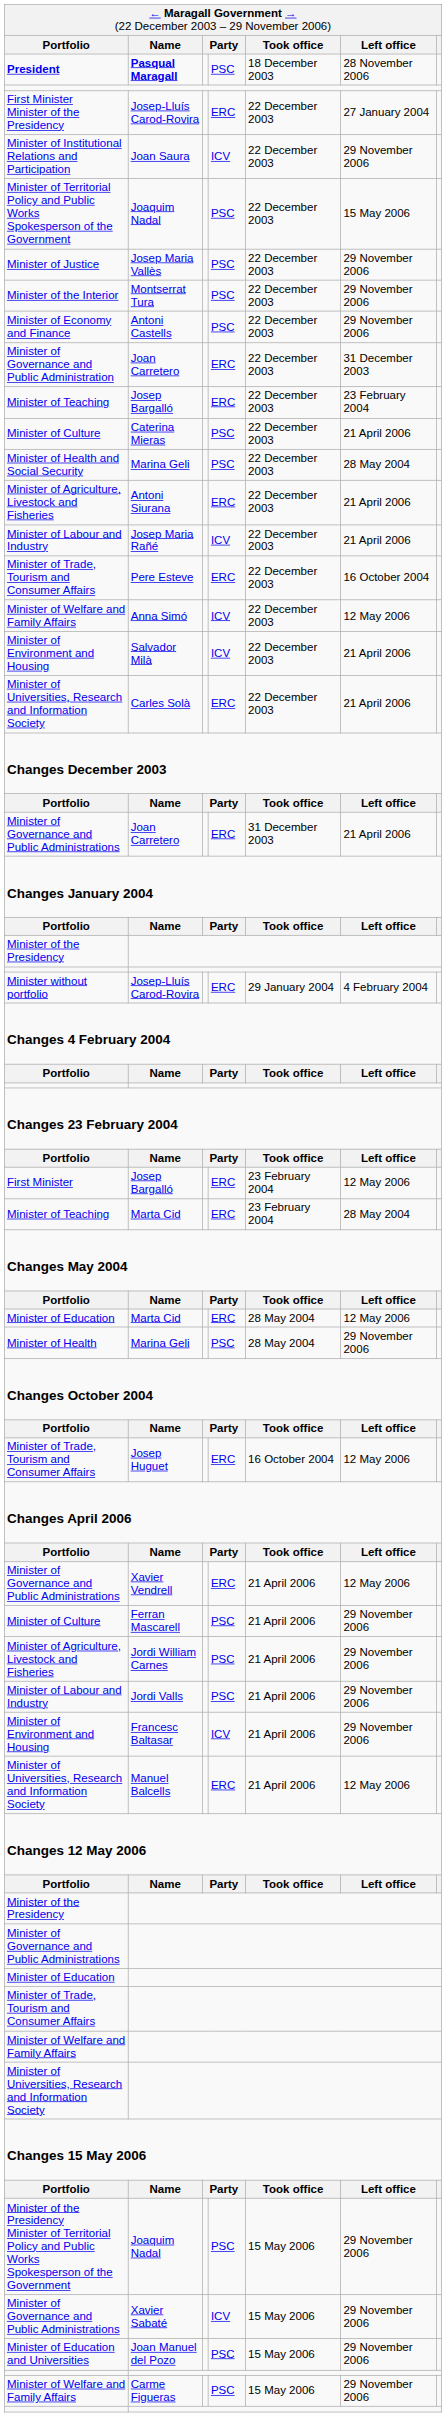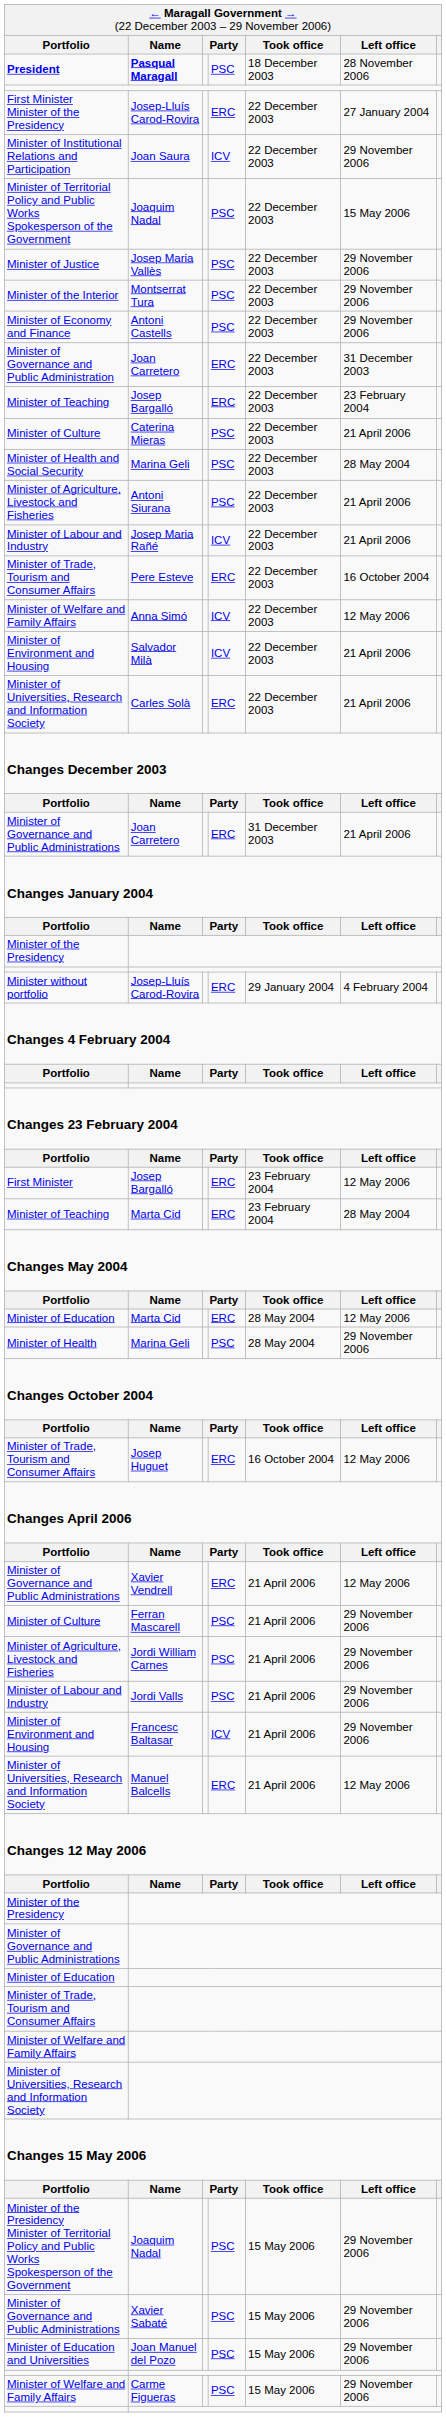(223, 502) ERC -> (223, 502) PSC
(220, 2316) ICV -> (223, 2316) PSC
